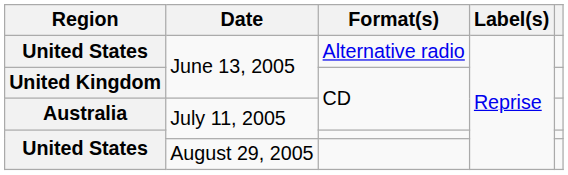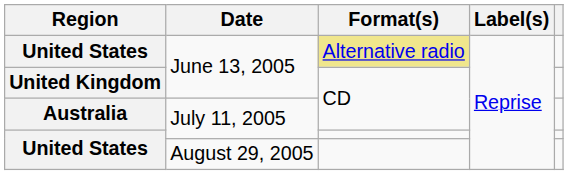(394, 51) no background -> (394, 51) khaki background
